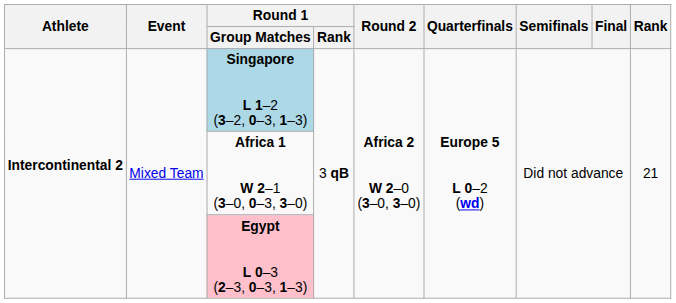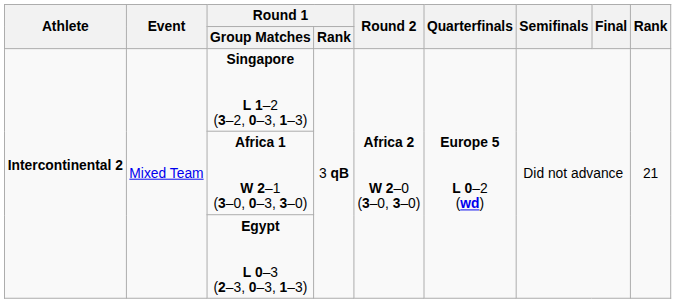(260, 90) lightblue background -> (260, 90) no background
(260, 257) pink background -> (260, 257) no background
